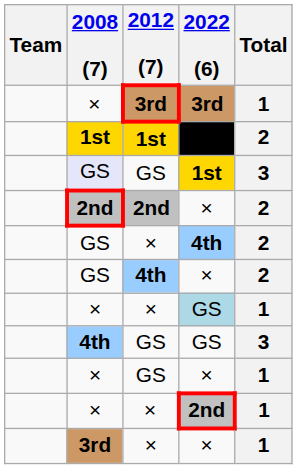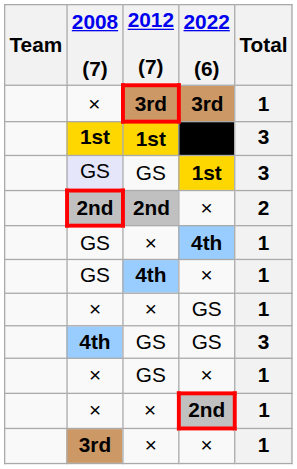(263, 138) 2 -> (263, 138) 3
(263, 242) 2 -> (263, 242) 1
(263, 276) 2 -> (263, 276) 1
(207, 309) lightblue background -> (207, 309) no background
